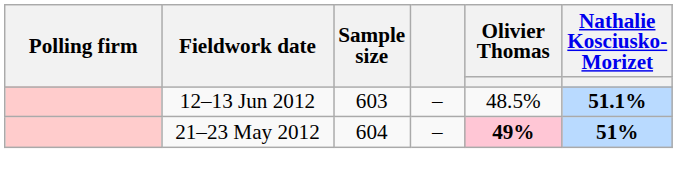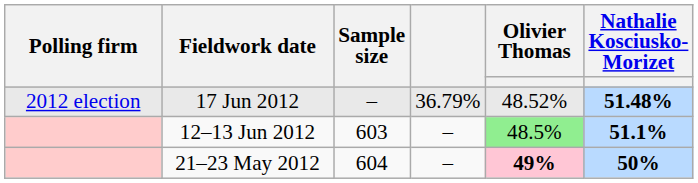+ row: (247, 102)
(513, 102) no background -> (534, 132) lightgreen background
(617, 132) 51% -> (638, 163) 50%
